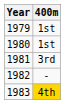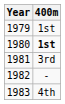(47, 44) normal -> (47, 44) bold
(47, 92) gold background -> (47, 92) no background
